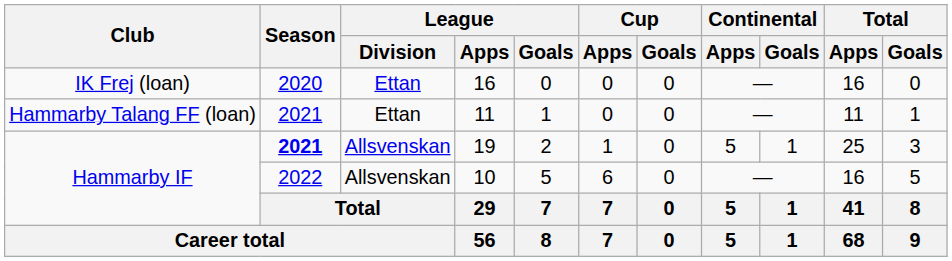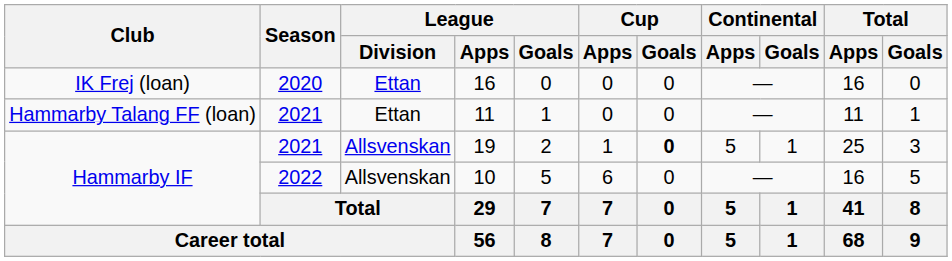(300, 146) bold -> (300, 146) normal
(669, 146) normal -> (669, 146) bold
